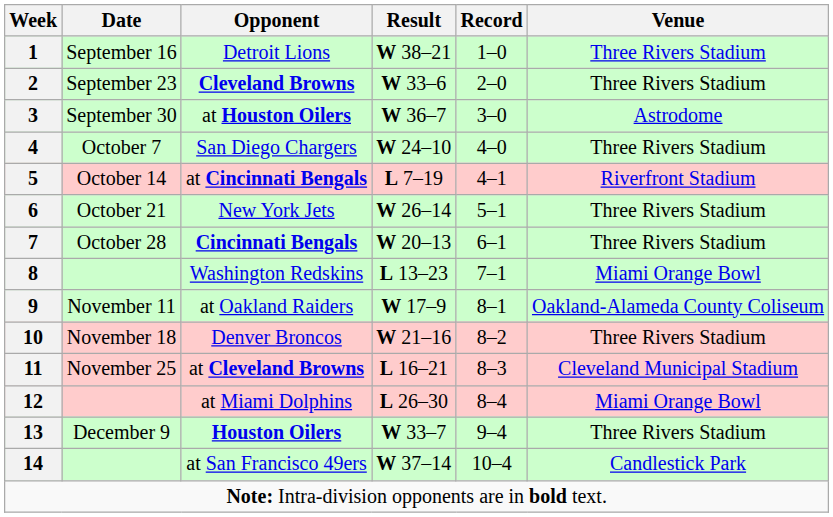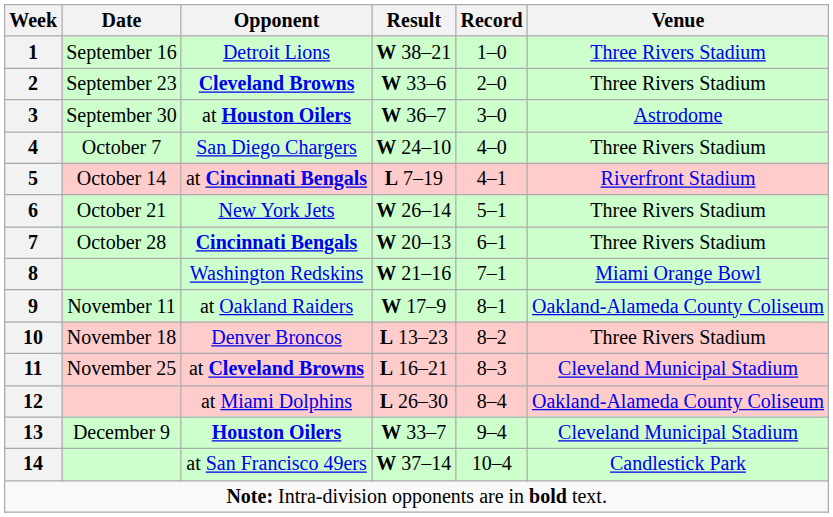(414, 274) L 13–23 -> (414, 274) W 21–16
(414, 337) W 21–16 -> (414, 337) L 13–23
(678, 400) Miami Orange Bowl -> (678, 400) Oakland-Alameda County Coliseum
(678, 432) Three Rivers Stadium -> (678, 432) Cleveland Municipal Stadium
